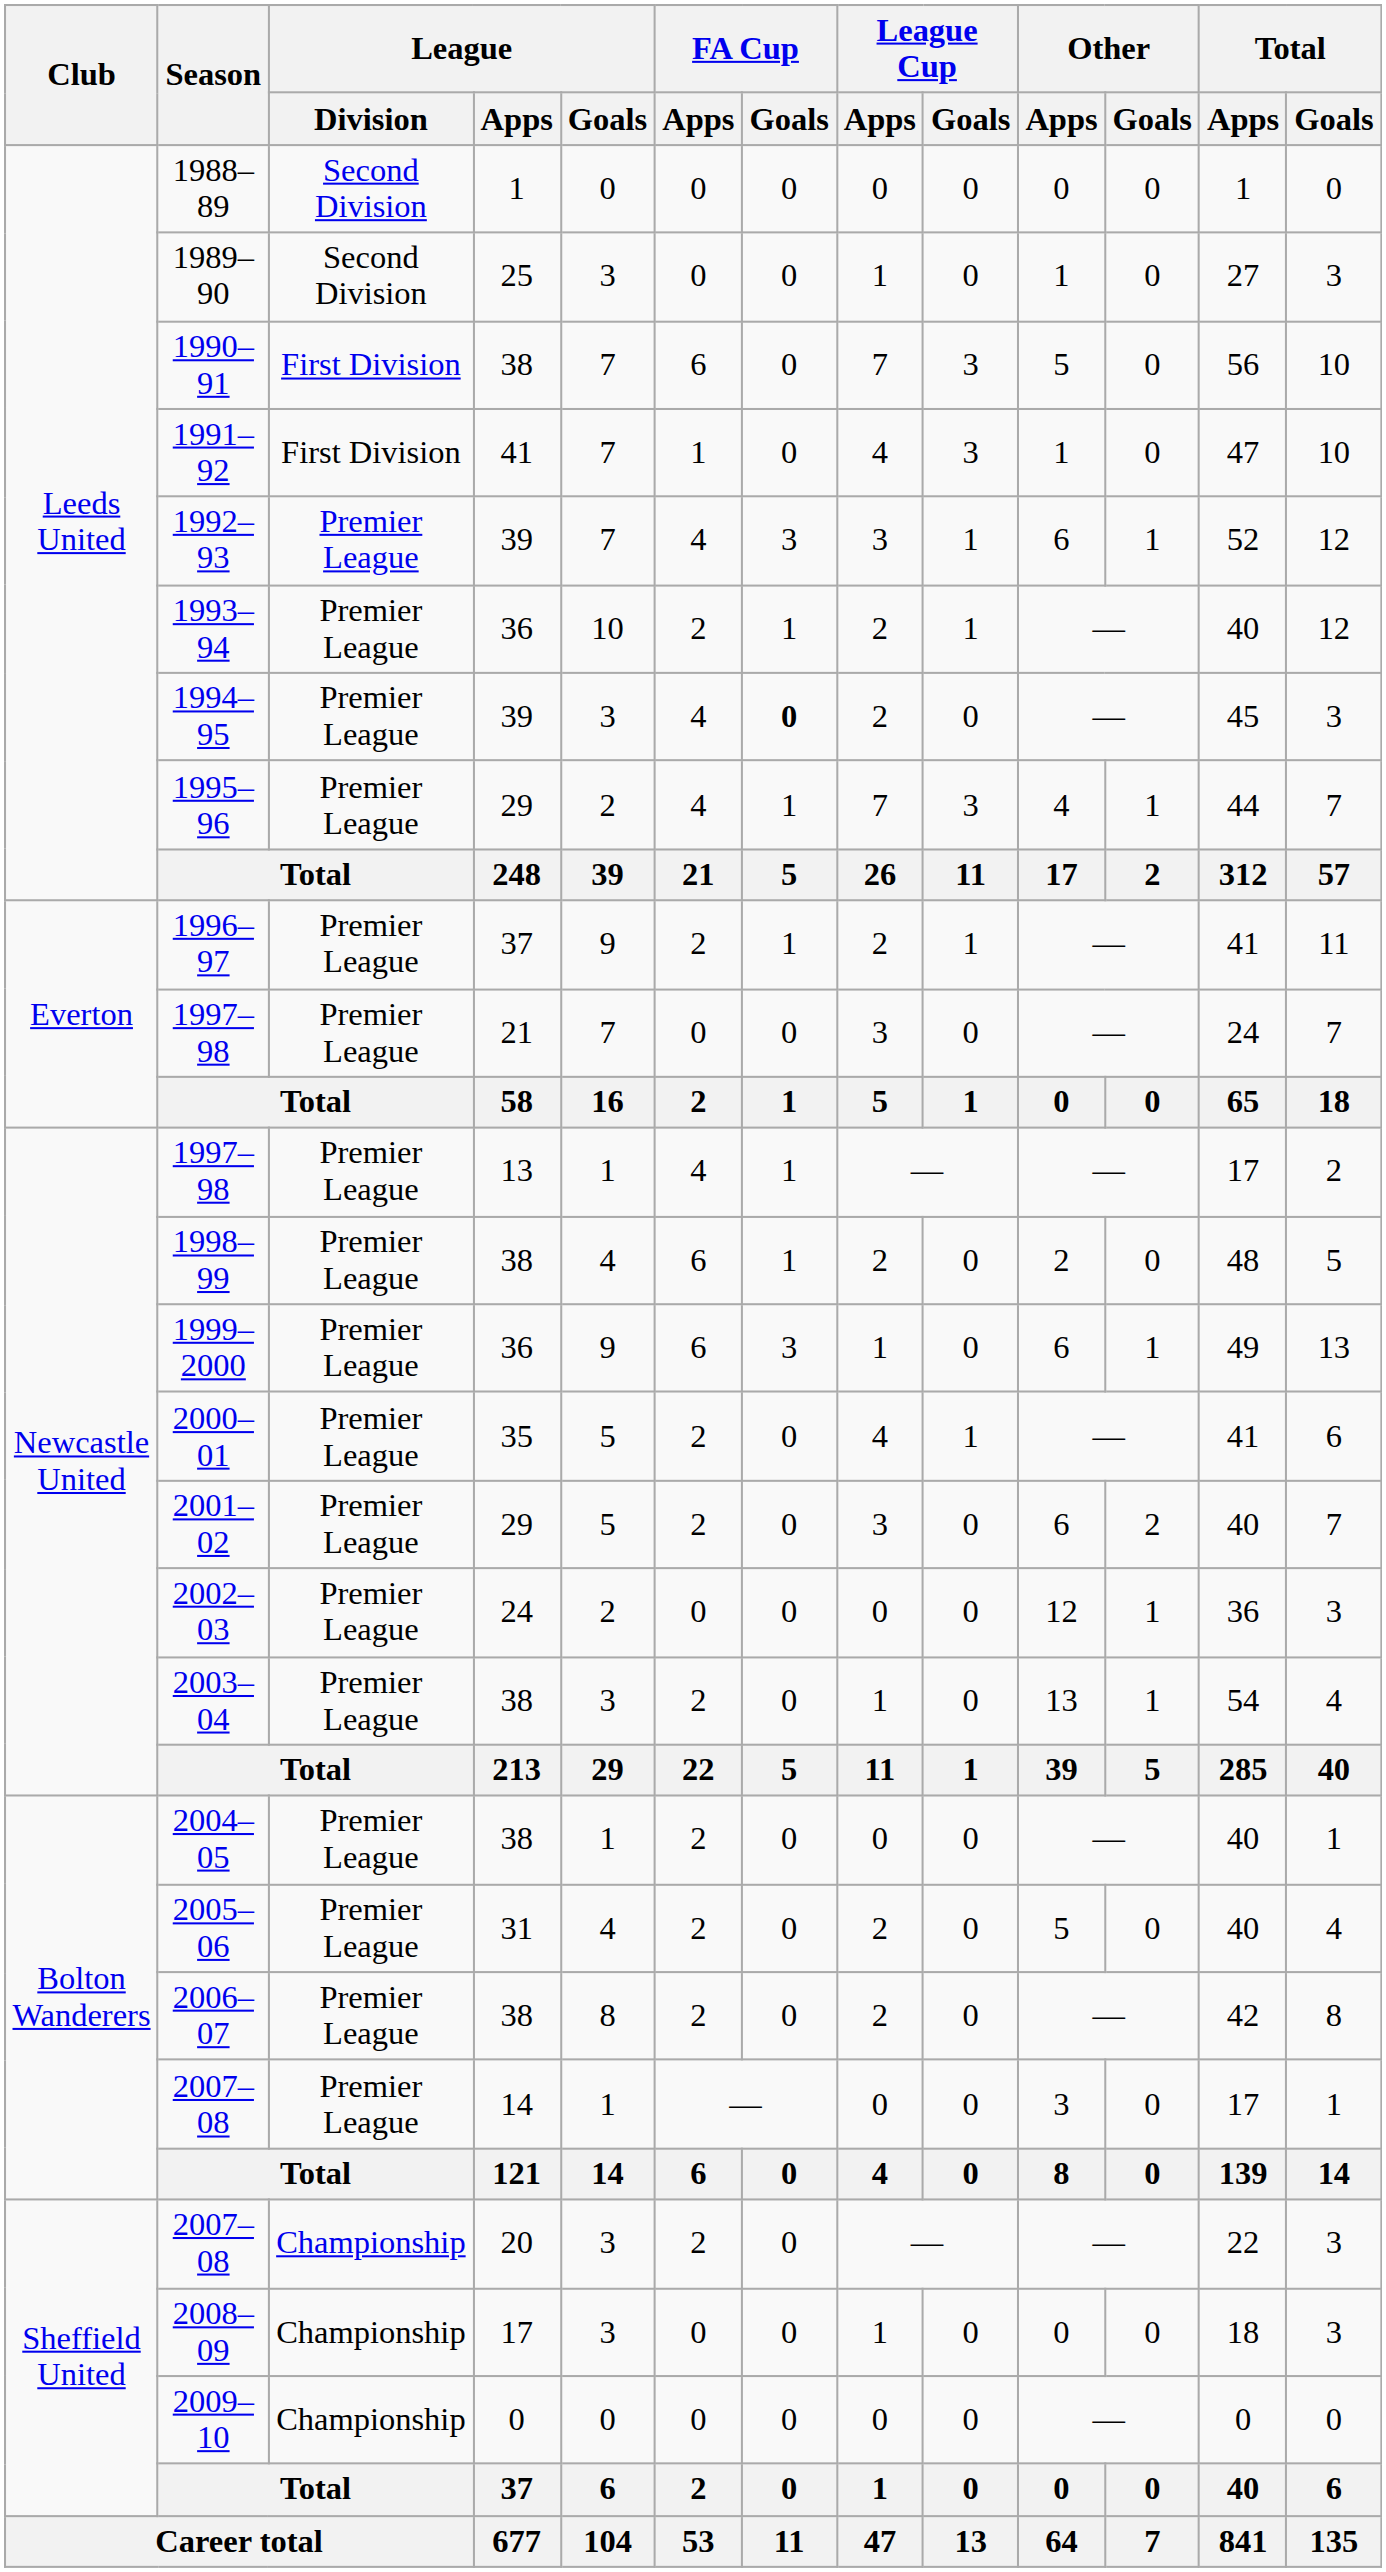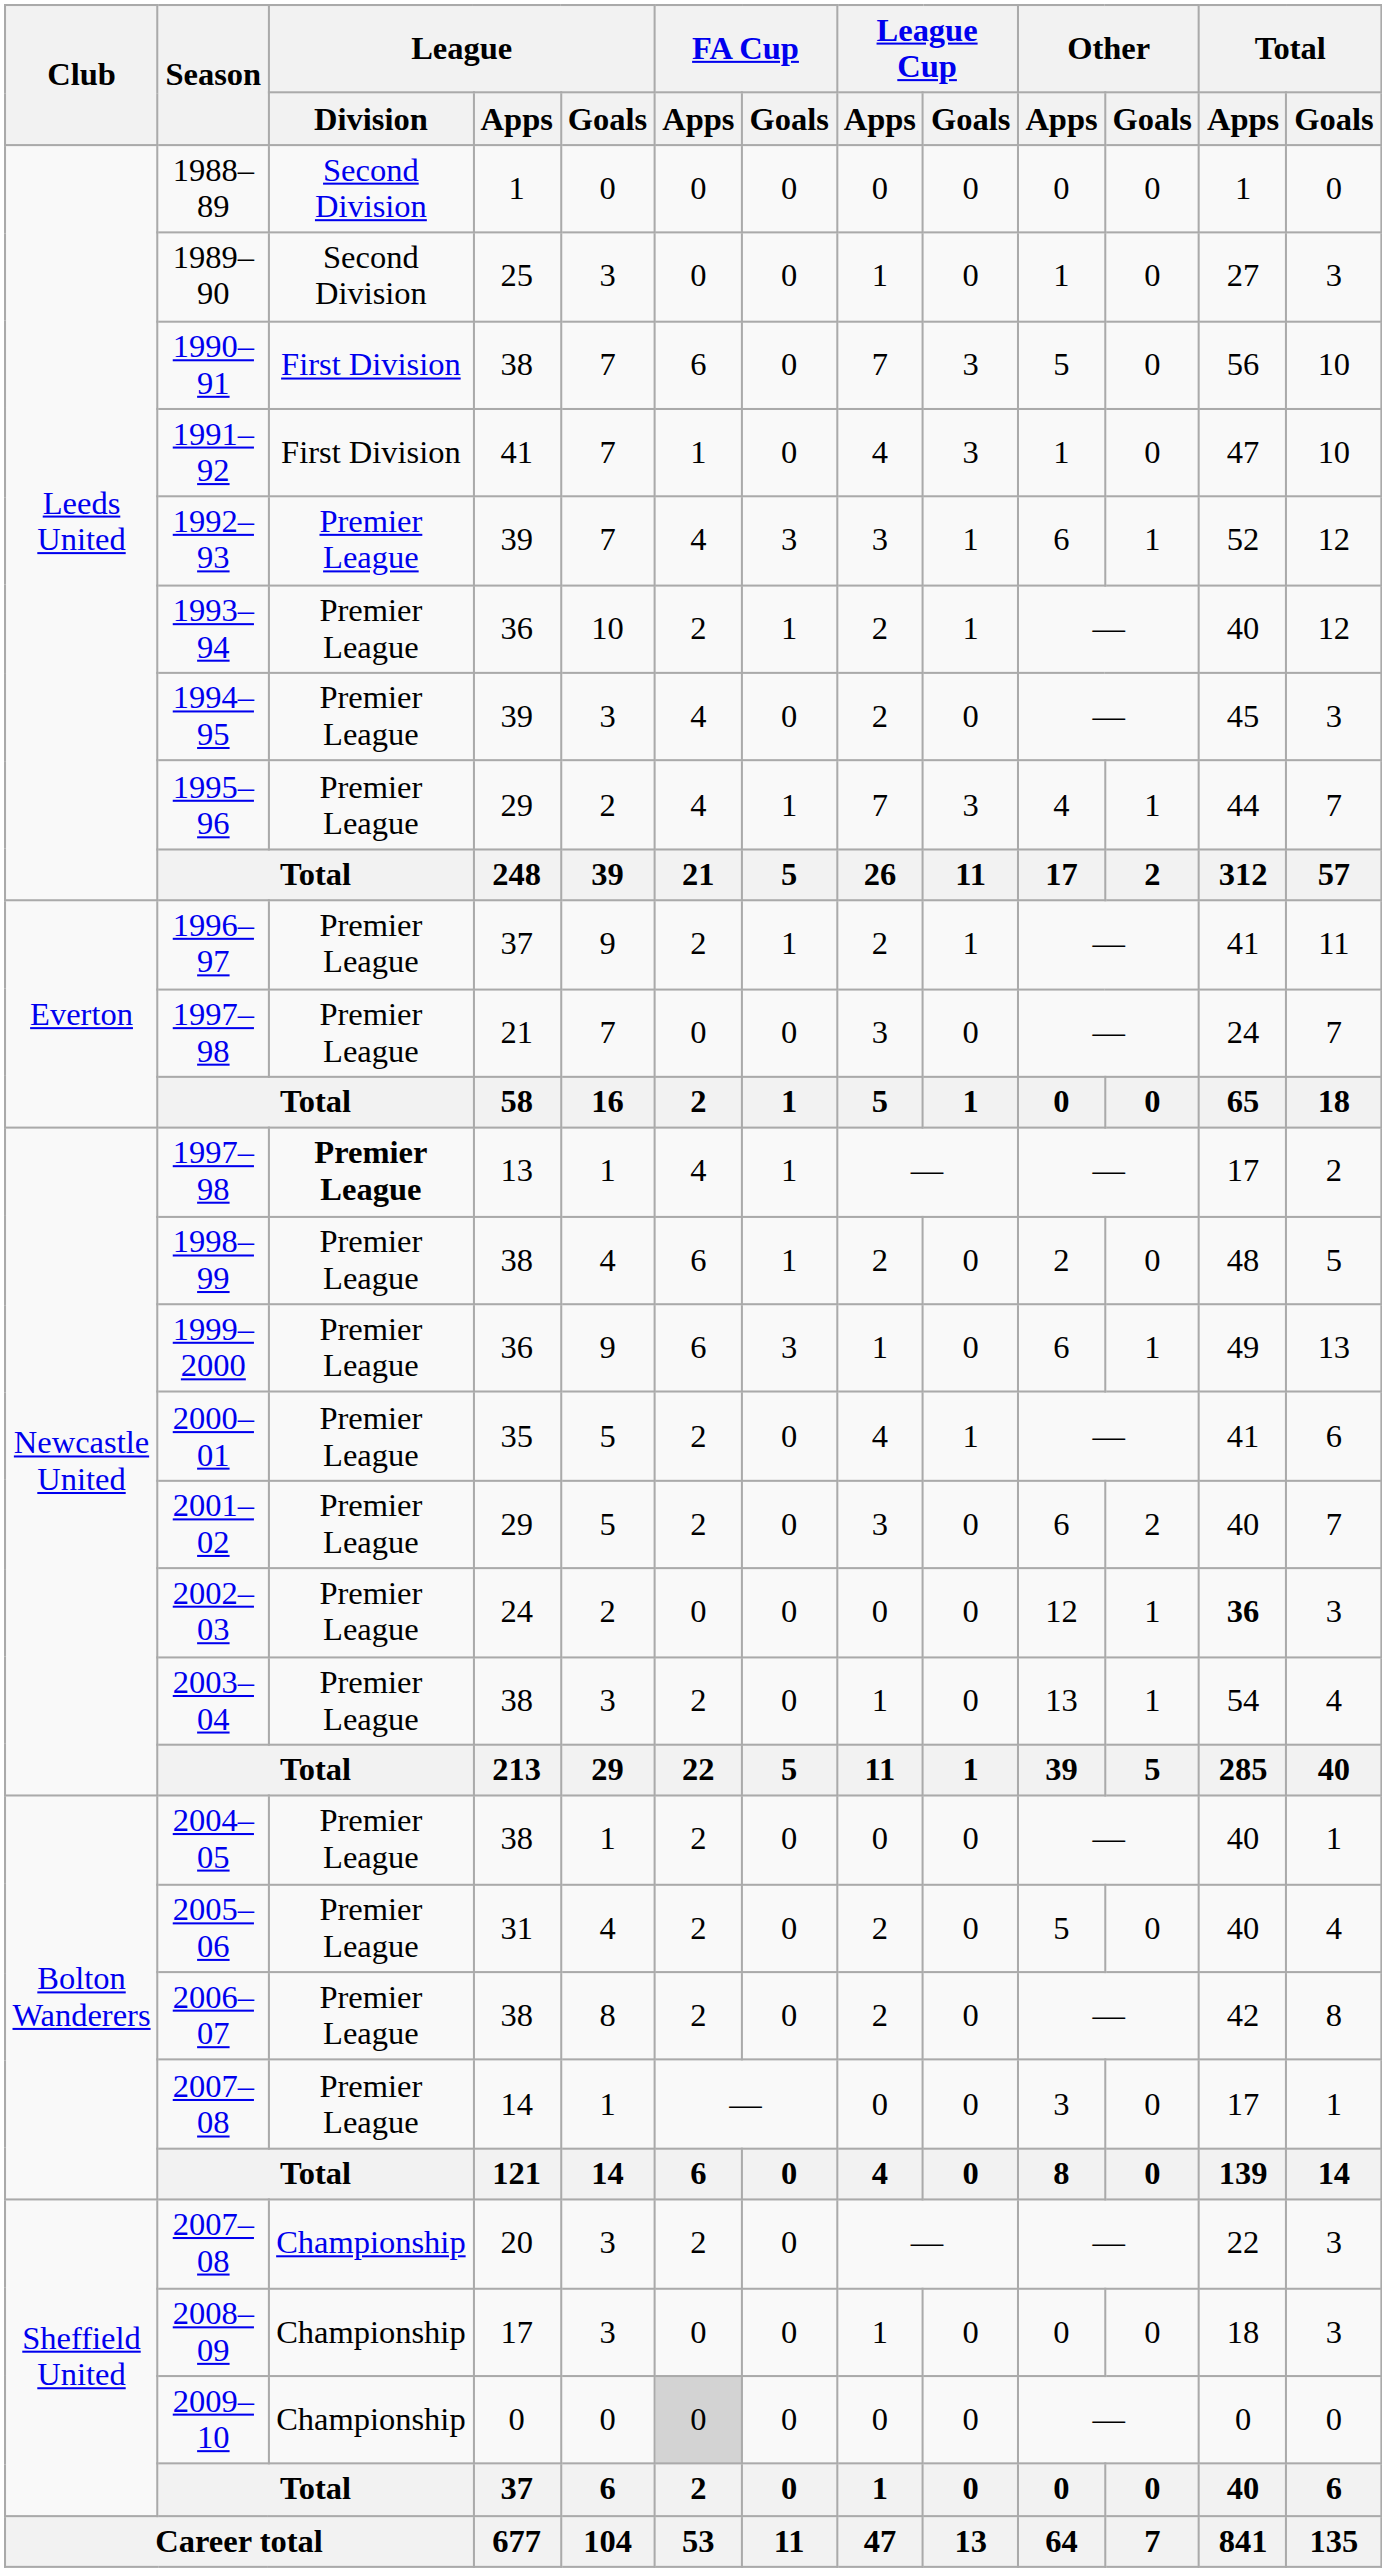(789, 716) bold -> (789, 716) normal
(371, 1171) normal -> (371, 1171) bold
(1243, 1611) normal -> (1243, 1611) bold
(698, 2419) no background -> (698, 2419) lightgrey background
